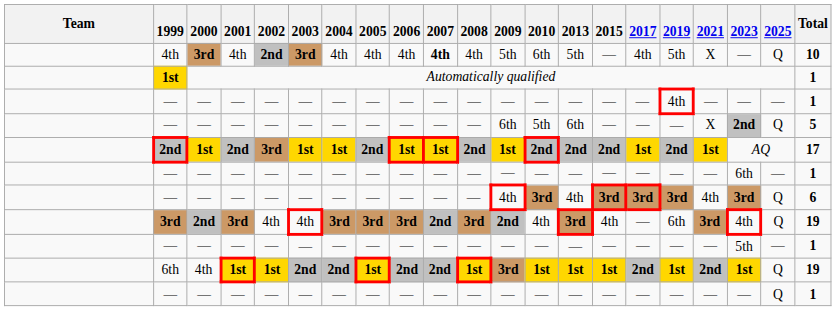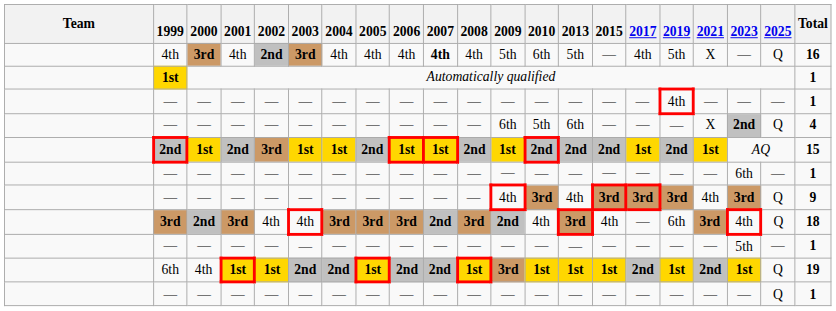(813, 54) 10 -> (813, 54) 16
(813, 125) 5 -> (813, 125) 4
(813, 149) 17 -> (813, 149) 15
(813, 197) 6 -> (813, 197) 9
(813, 222) 19 -> (813, 222) 18
